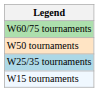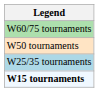(43, 78) normal -> (45, 78) bold
